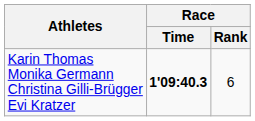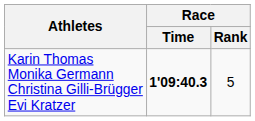(231, 83) 6 -> (231, 83) 5
